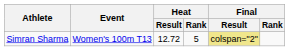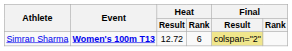(112, 39) normal -> (114, 39) bold
(196, 39) 5 -> (199, 39) 6
